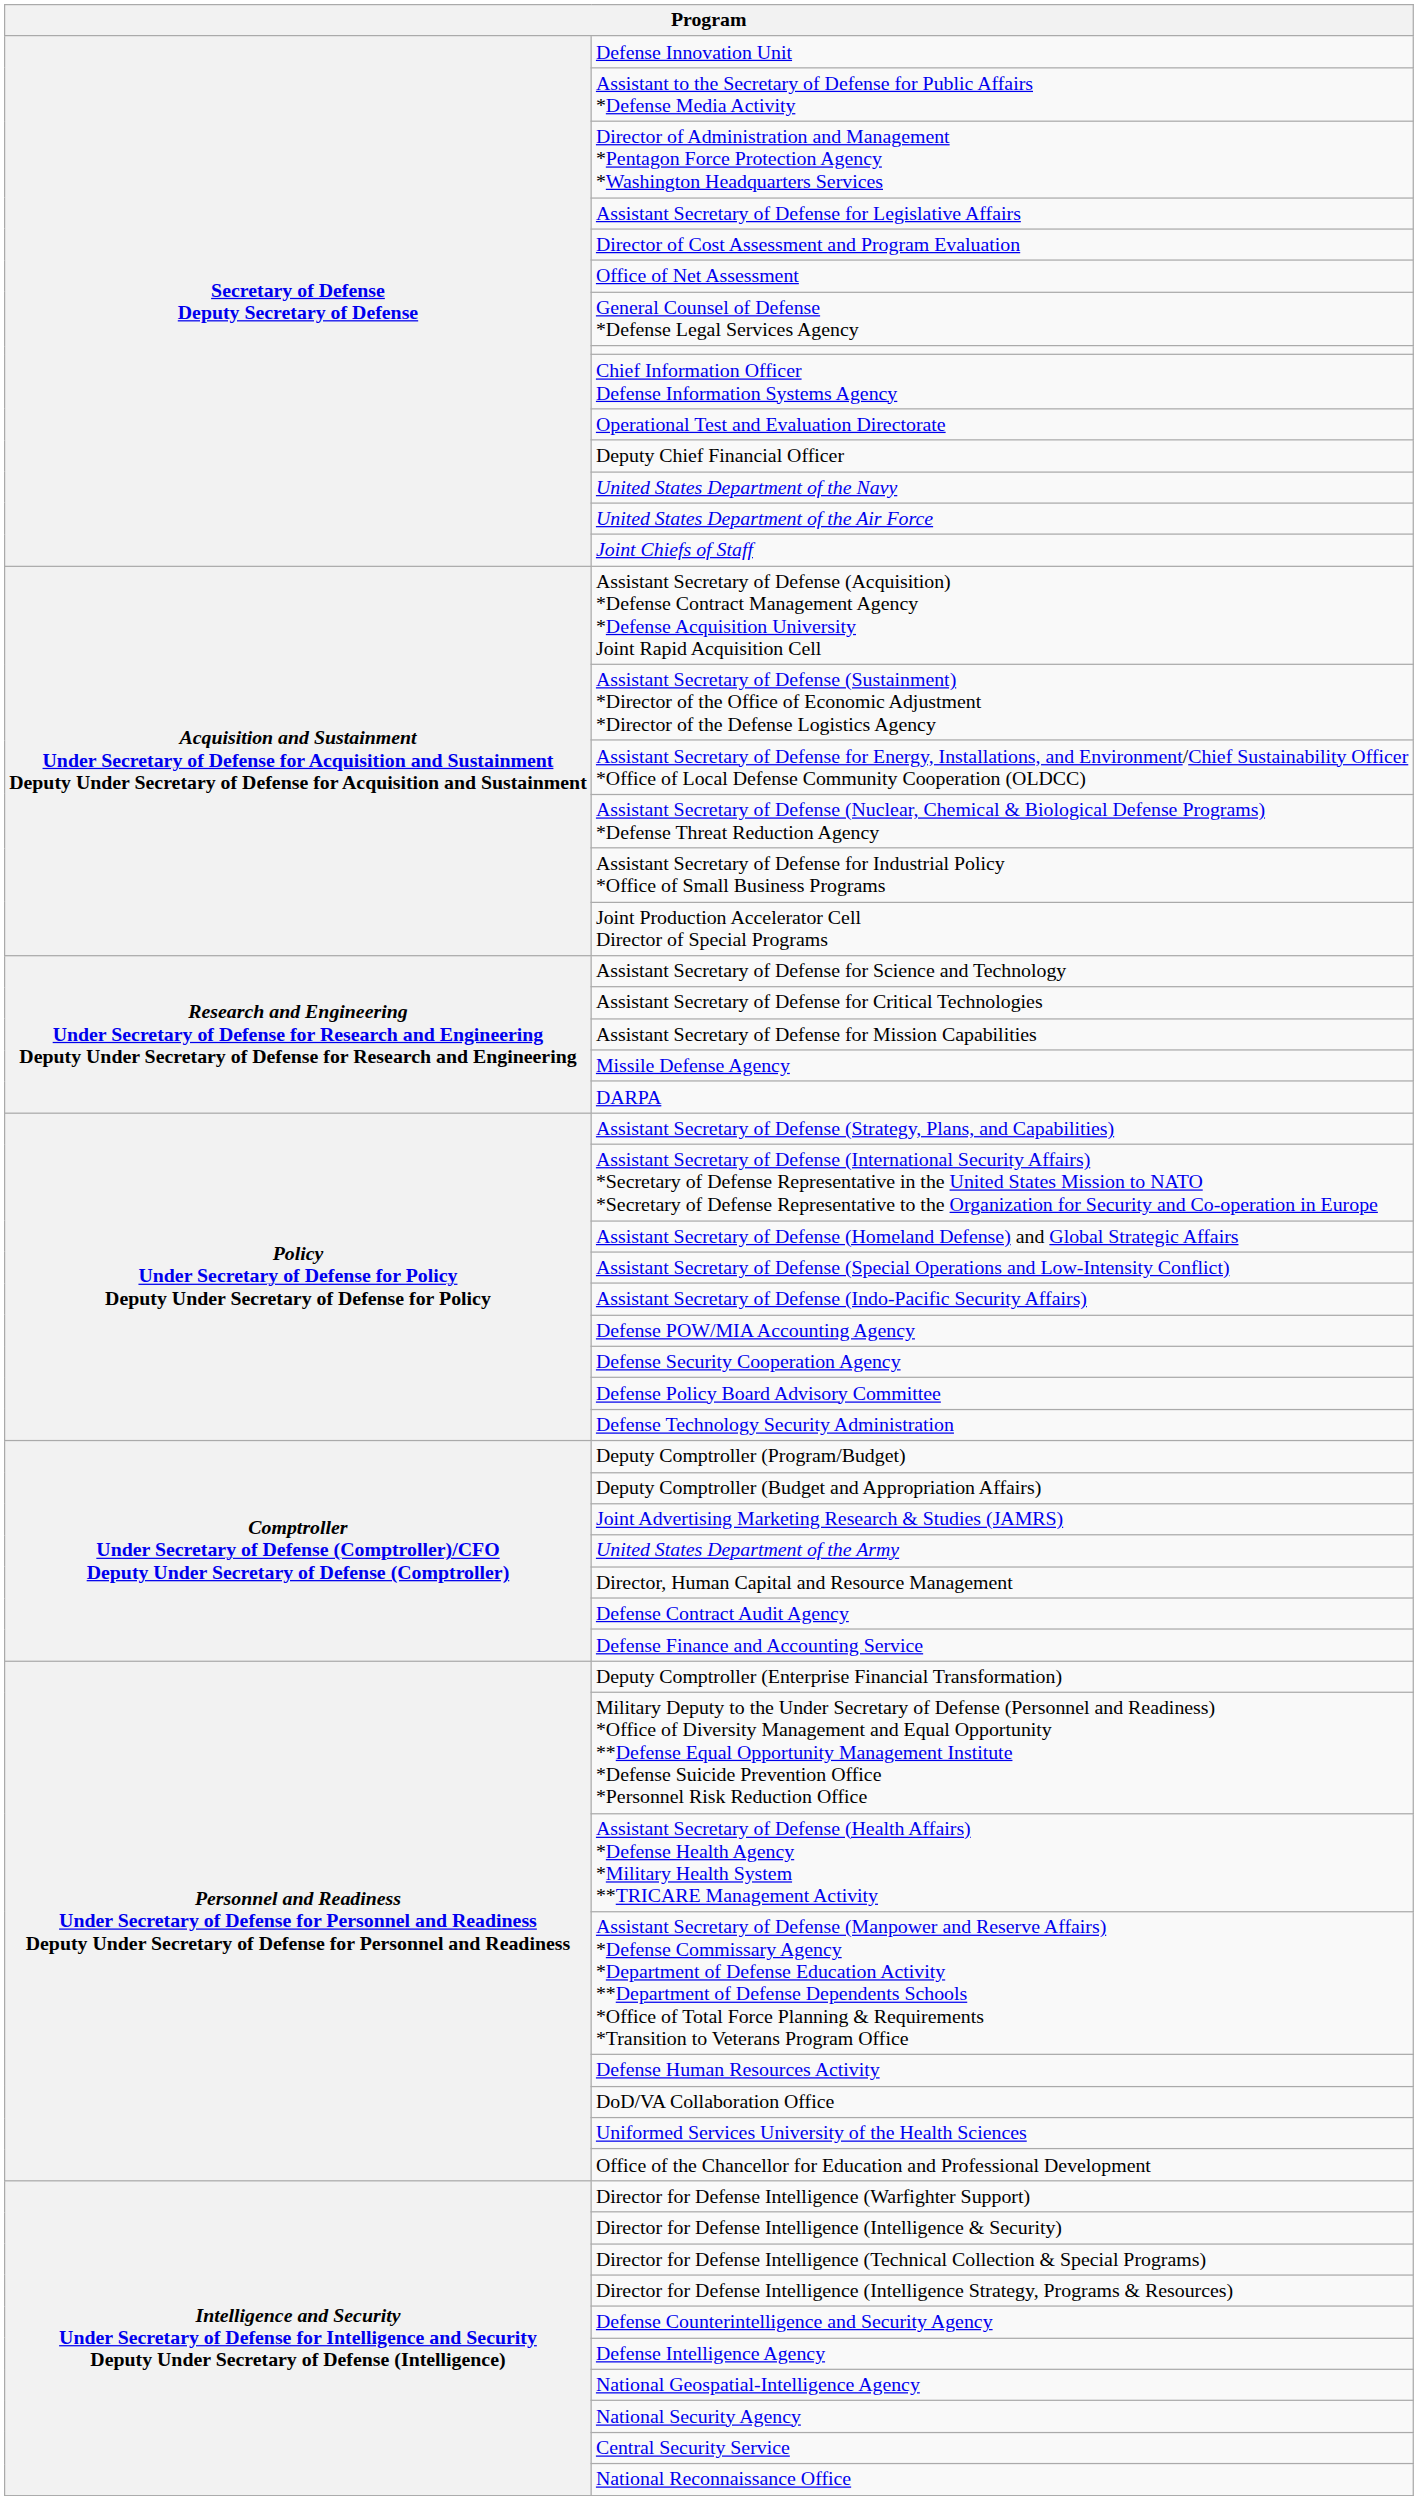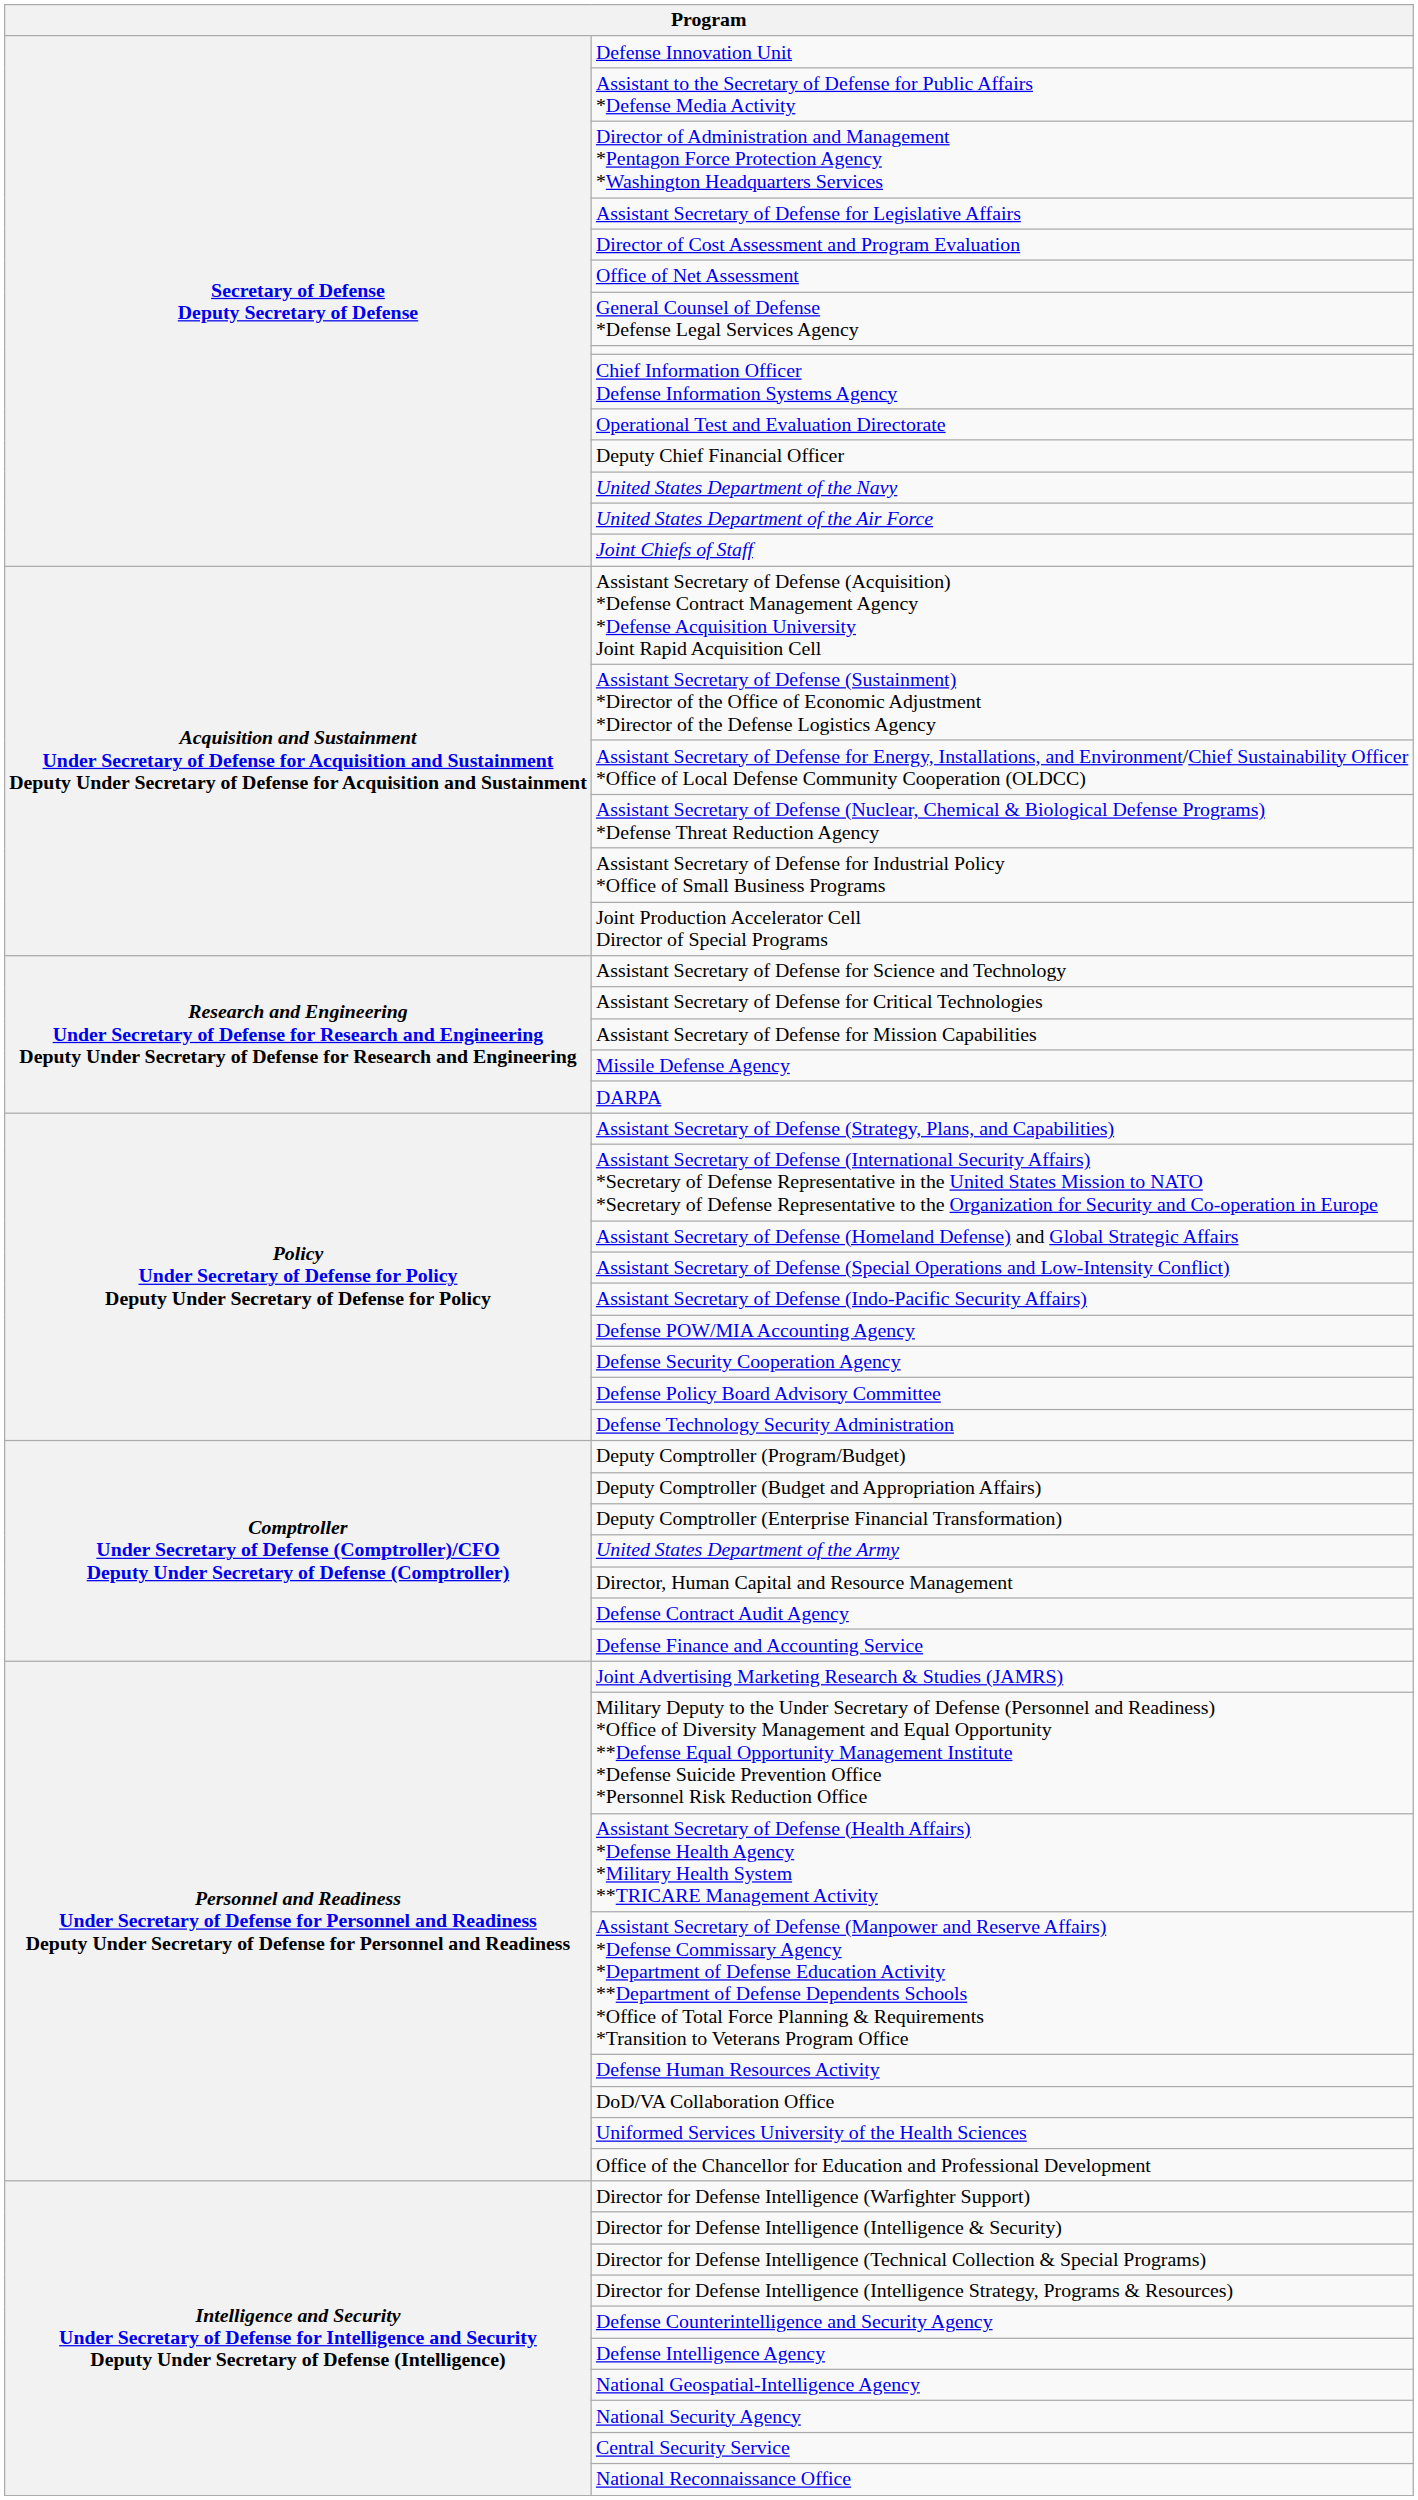(830, 1519) Joint Advertising Marketing Research & Studies (JAMRS) -> (829, 1519) Deputy Comptroller (Enterprise Financial Transformation)
(829, 1676) Deputy Comptroller (Enterprise Financial Transformation) -> (830, 1676) Joint Advertising Marketing Research & Studies (JAMRS)
